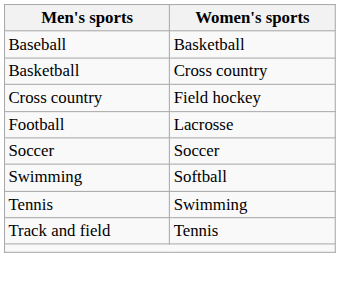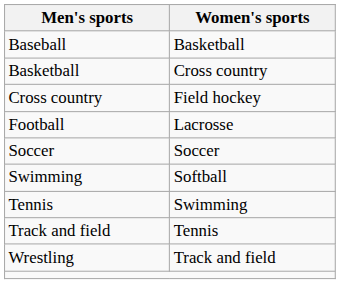+ row: (41, 257)
